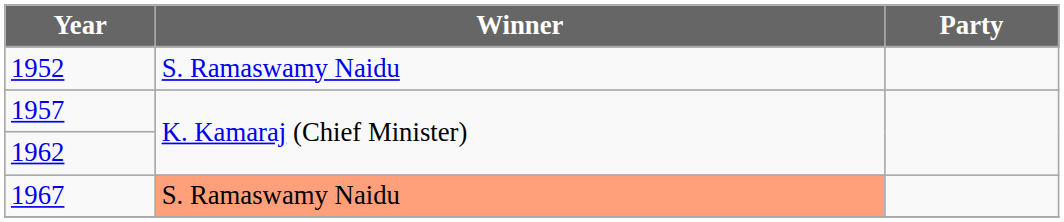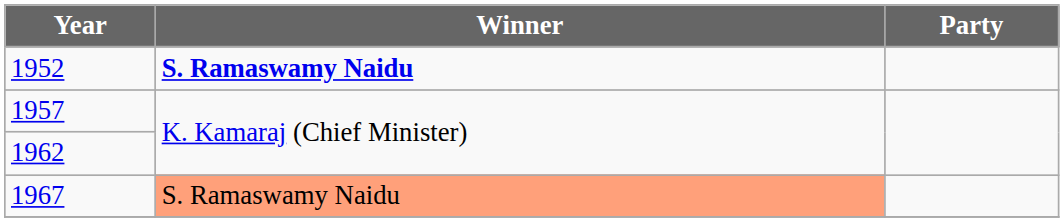(281, 68) normal -> (287, 68) bold
